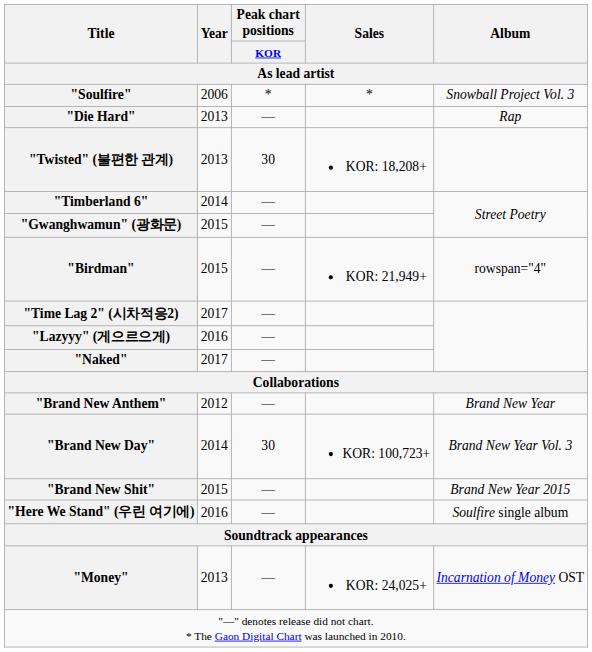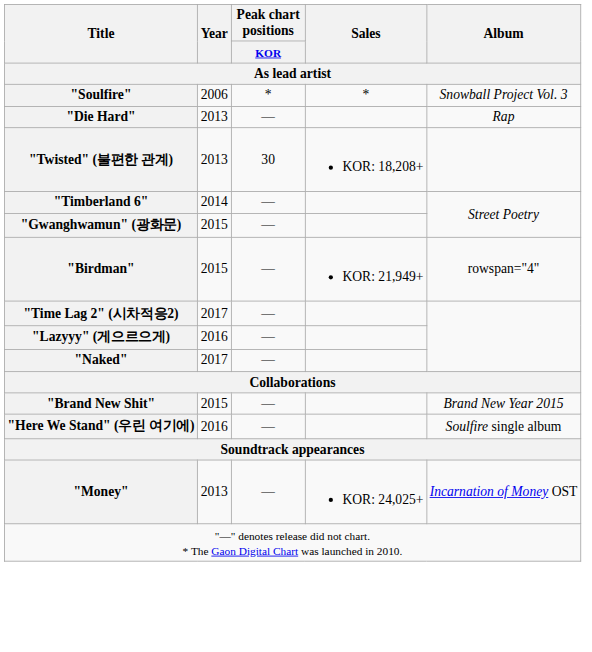- row: (101, 403)
- row: (101, 446)
